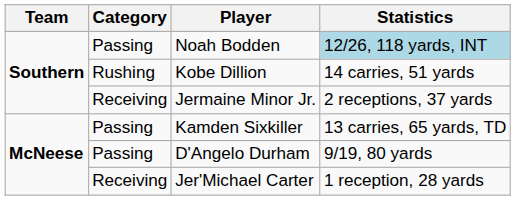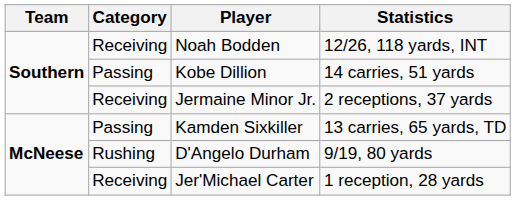(123, 45) Passing -> (130, 45) Receiving
(406, 45) lightblue background -> (406, 45) no background
(124, 72) Rushing -> (123, 72) Passing
(123, 153) Passing -> (124, 153) Rushing
